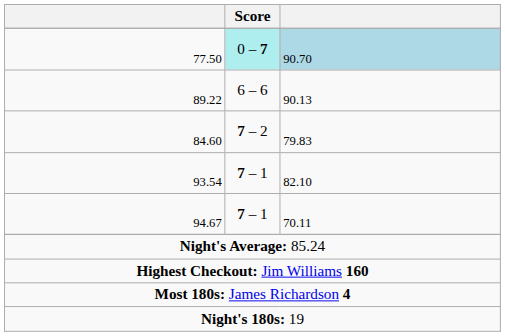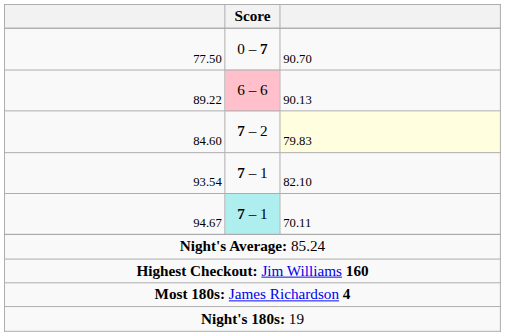(252, 49) paleturquoise background -> (252, 49) no background
(297, 58) lightblue background -> (297, 58) no background
(252, 90) no background -> (252, 90) pink background
(297, 141) no background -> (297, 141) lightyellow background
(252, 214) no background -> (252, 214) paleturquoise background
